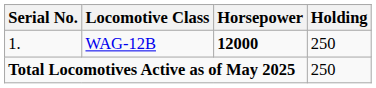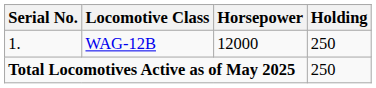(238, 43) bold -> (238, 43) normal
